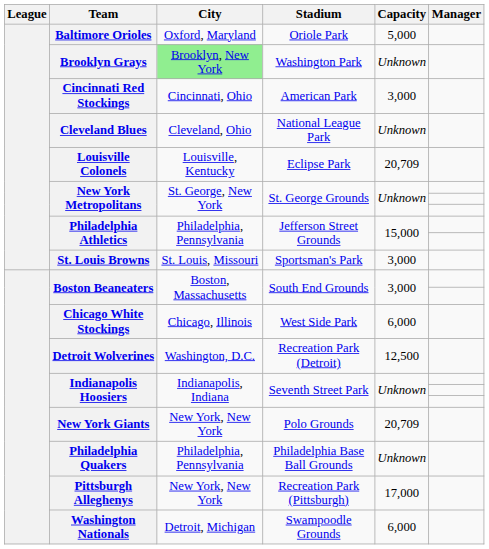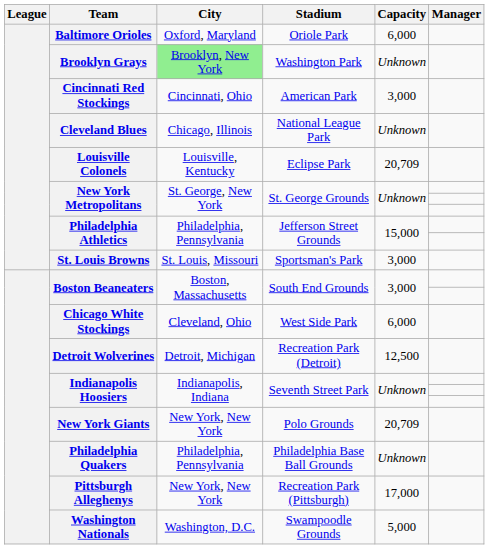(402, 34) 5,000 -> (402, 34) 6,000
(210, 130) Cleveland, Ohio -> (210, 130) Chicago, Illinois
(210, 321) Chicago, Illinois -> (210, 321) Cleveland, Ohio
(210, 355) Washington, D.C. -> (210, 355) Detroit, Michigan
(210, 527) Detroit, Michigan -> (210, 527) Washington, D.C.
(402, 527) 6,000 -> (402, 527) 5,000
